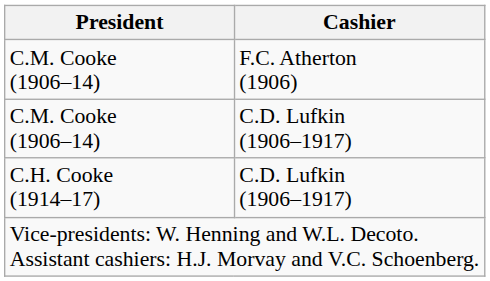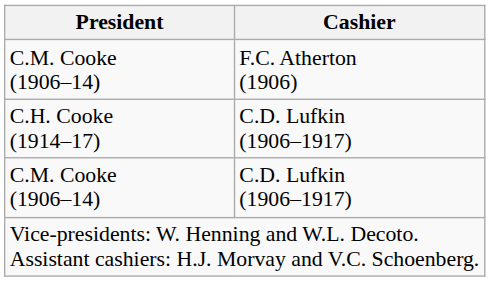(63, 128) C.M. Cooke (1906–14) -> (61, 128) C.H. Cooke (1914–17)
(61, 187) C.H. Cooke (1914–17) -> (63, 187) C.M. Cooke (1906–14)
